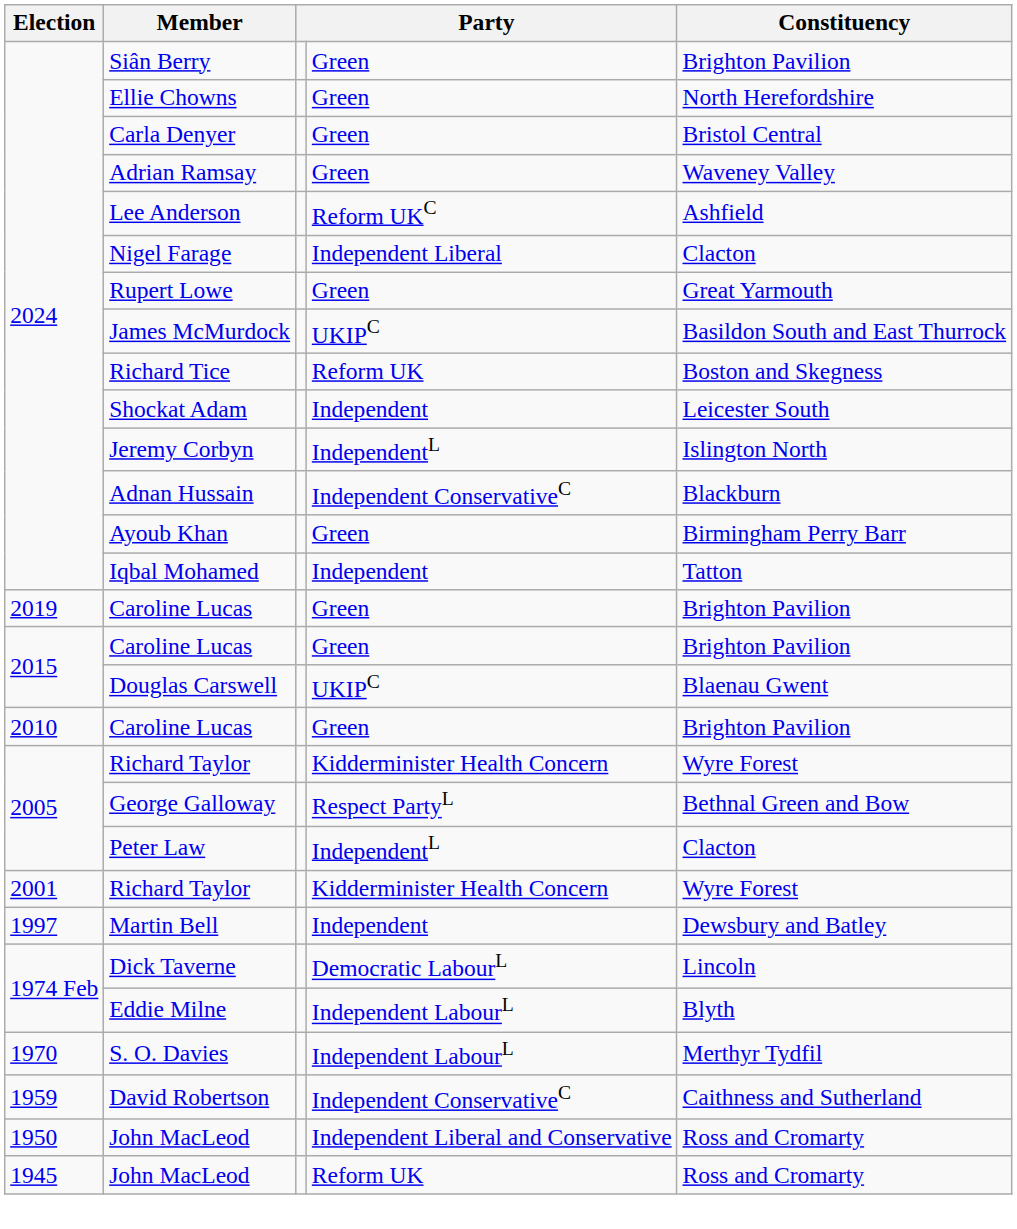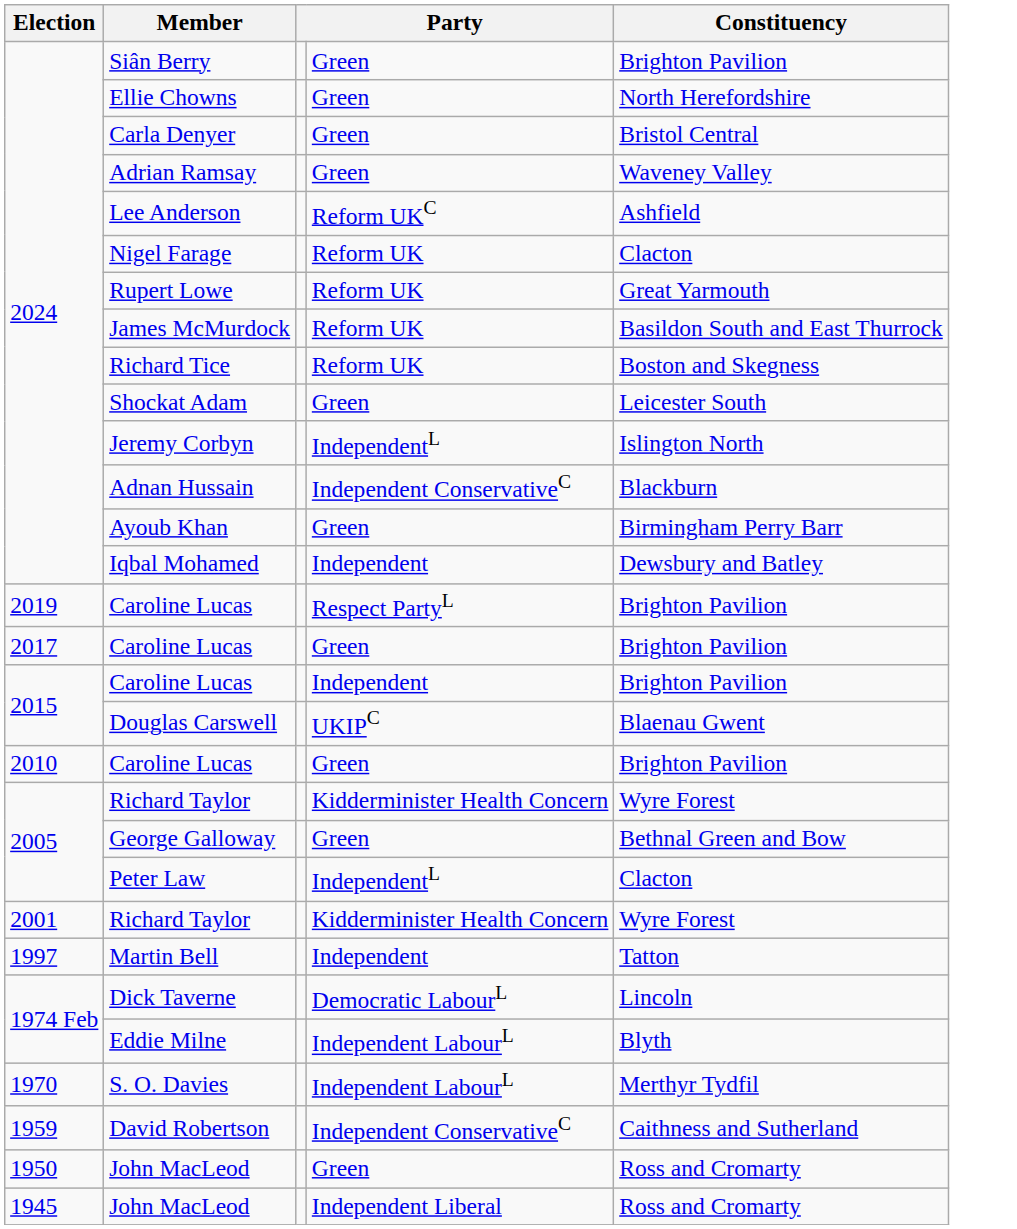(407, 253) Independent Liberal -> (368, 253) Reform UK
(341, 290) Green -> (368, 290) Reform UK
(346, 331) UKIPC -> (368, 327) Reform UK
(370, 408) Independent -> (341, 402) Green
(712, 570) Tatton -> (721, 564) Dewsbury and Batley
(341, 608) Green -> (383, 604) Respect PartyL
+ row: (34, 645)
(341, 645) Green -> (370, 682) Independent
(383, 804) Respect PartyL -> (341, 838) Green
(784, 925) Dewsbury and Batley -> (649, 956) Tatton
(492, 1137) Independent Liberal and Conservative -> (341, 1168) Green
(368, 1174) Reform UK -> (407, 1205) Independent Liberal
